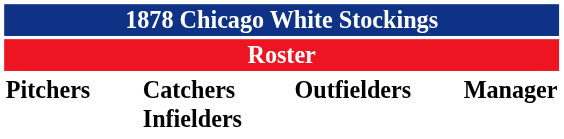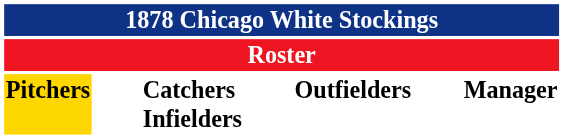(48, 89) no background -> (48, 89) gold background
